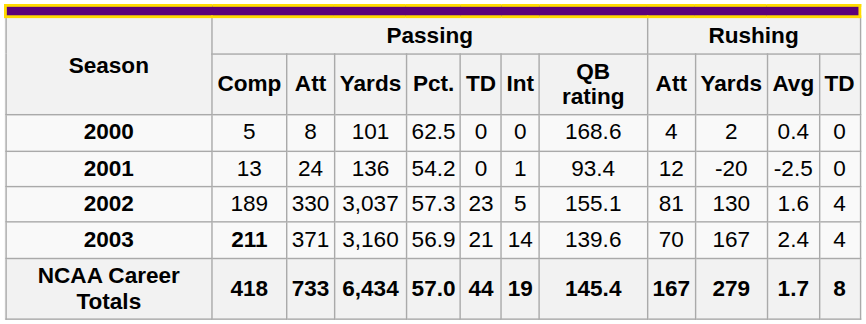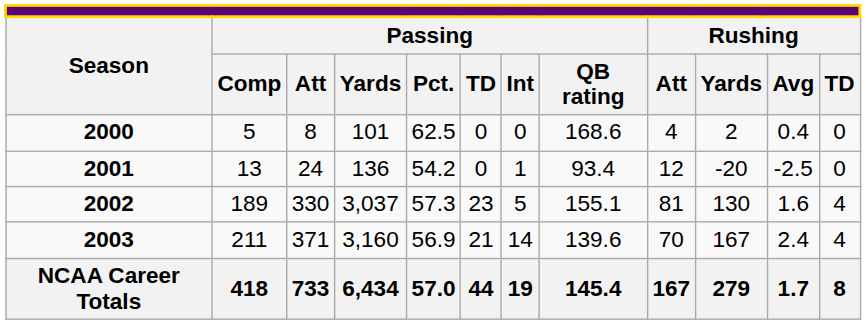(249, 239) bold -> (249, 239) normal
